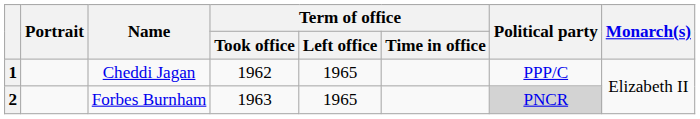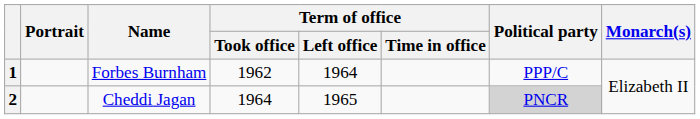(149, 72) Cheddi Jagan -> (149, 72) Forbes Burnham
(340, 72) 1965 -> (340, 72) 1964
(149, 99) Forbes Burnham -> (149, 99) Cheddi Jagan
(255, 99) 1963 -> (255, 99) 1964
